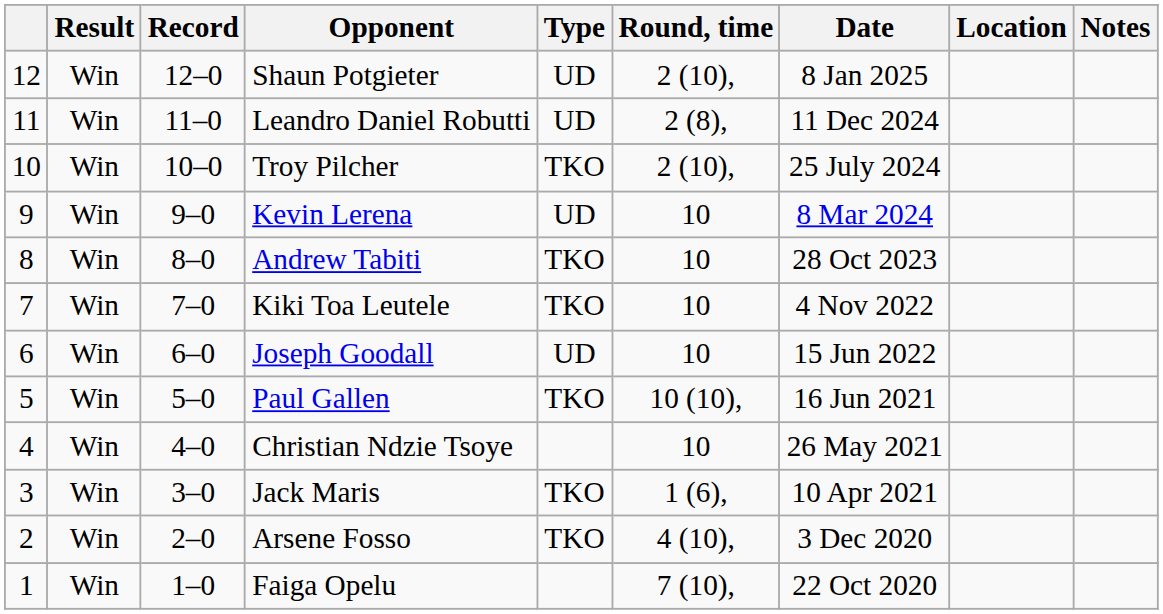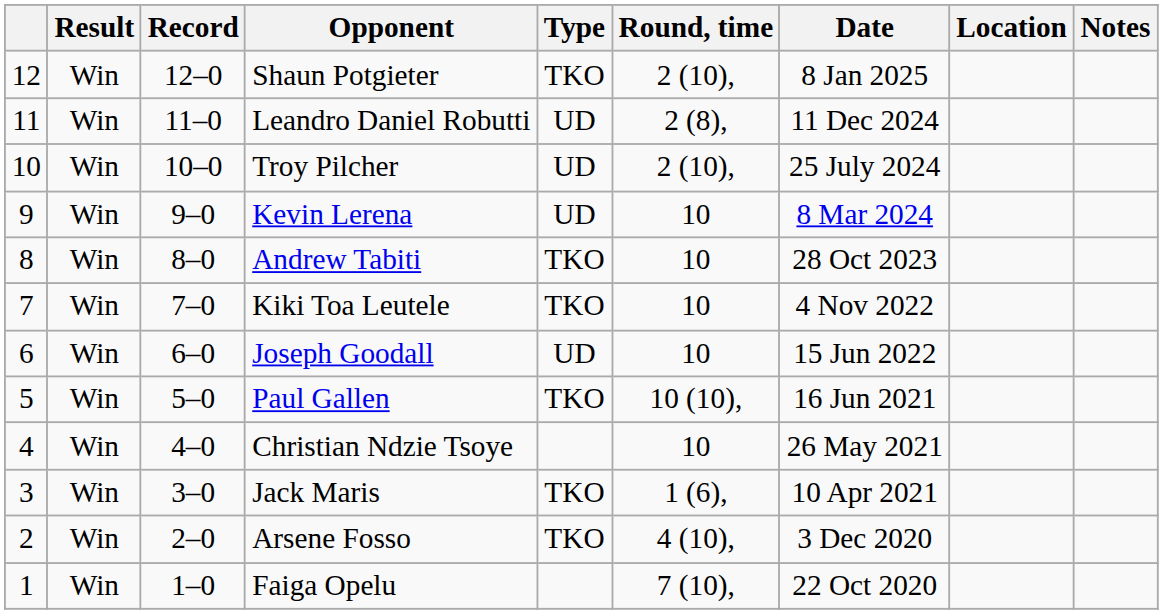(574, 74) UD -> (574, 74) TKO
(574, 167) TKO -> (574, 167) UD
